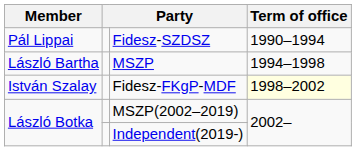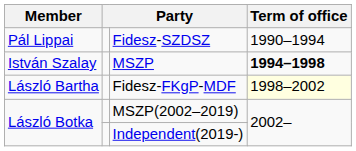(53, 63) László Bartha -> (52, 63) István Szalay
(287, 63) normal -> (287, 63) bold
(52, 87) István Szalay -> (53, 87) László Bartha
